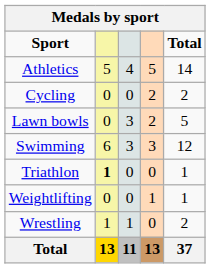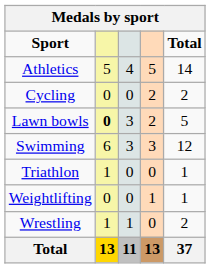(107, 120) normal -> (107, 120) bold
(107, 172) bold -> (107, 172) normal
